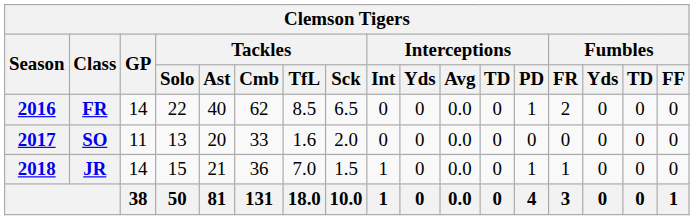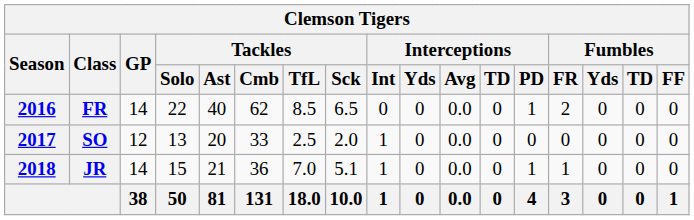(138, 139) 11 -> (138, 139) 12
(304, 139) 1.6 -> (304, 139) 2.5
(383, 139) 0 -> (383, 139) 1
(346, 169) 1.5 -> (346, 169) 5.1
